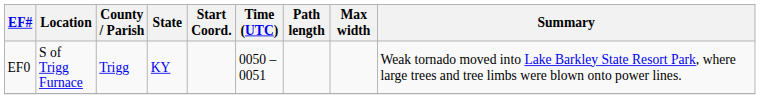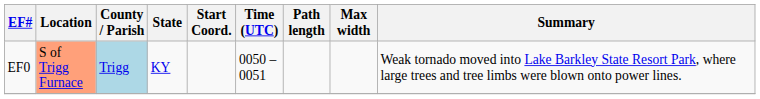(61, 67) no background -> (61, 67) lightsalmon background
(114, 67) no background -> (114, 67) lightblue background
